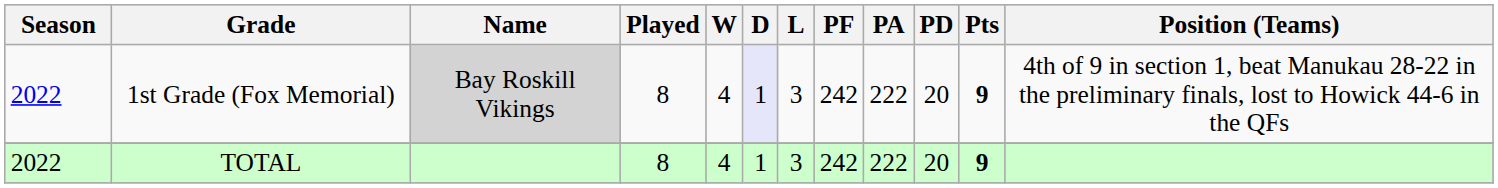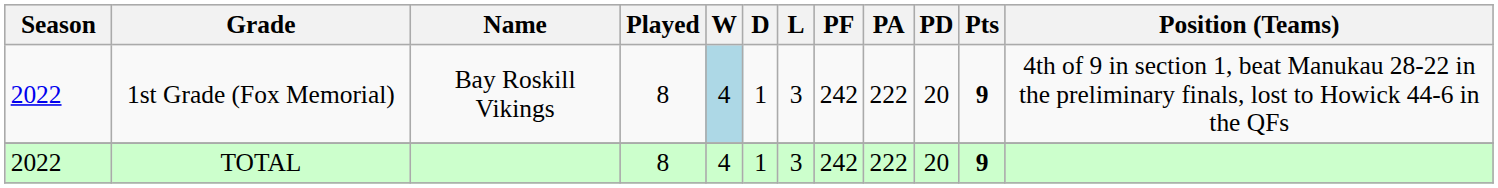(515, 93) lightgrey background -> (515, 93) no background
(724, 93) no background -> (724, 93) lightblue background
(760, 93) lavender background -> (760, 93) no background
